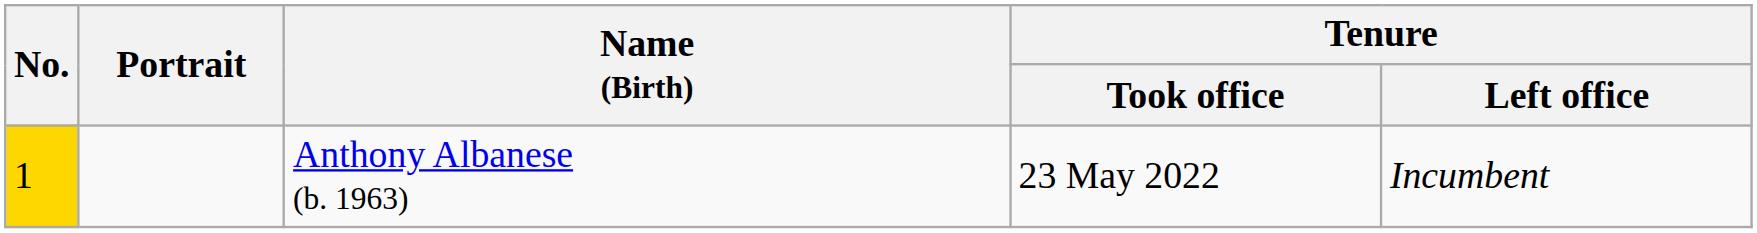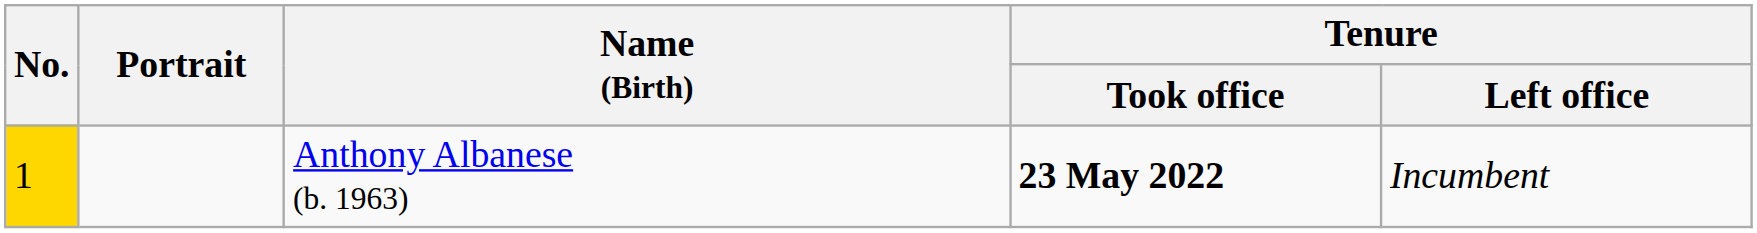(1119, 175) normal -> (1121, 175) bold
